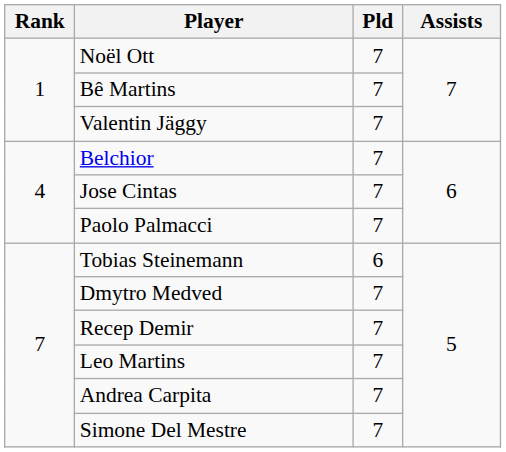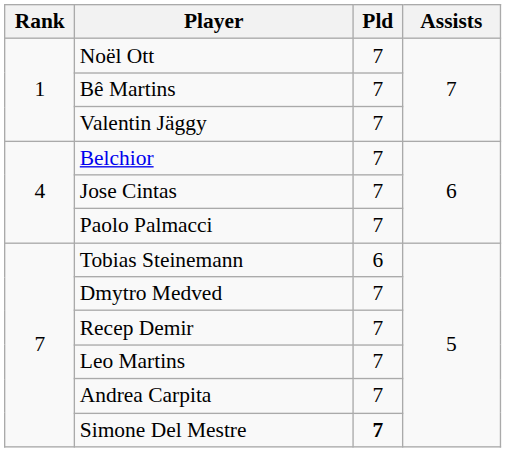(378, 429) normal -> (378, 429) bold
